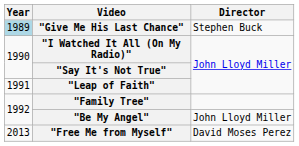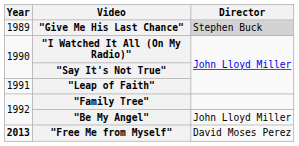(18, 28) lightblue background -> (18, 28) no background
(228, 28) no background -> (228, 28) lightgrey background
(18, 133) normal -> (18, 133) bold
